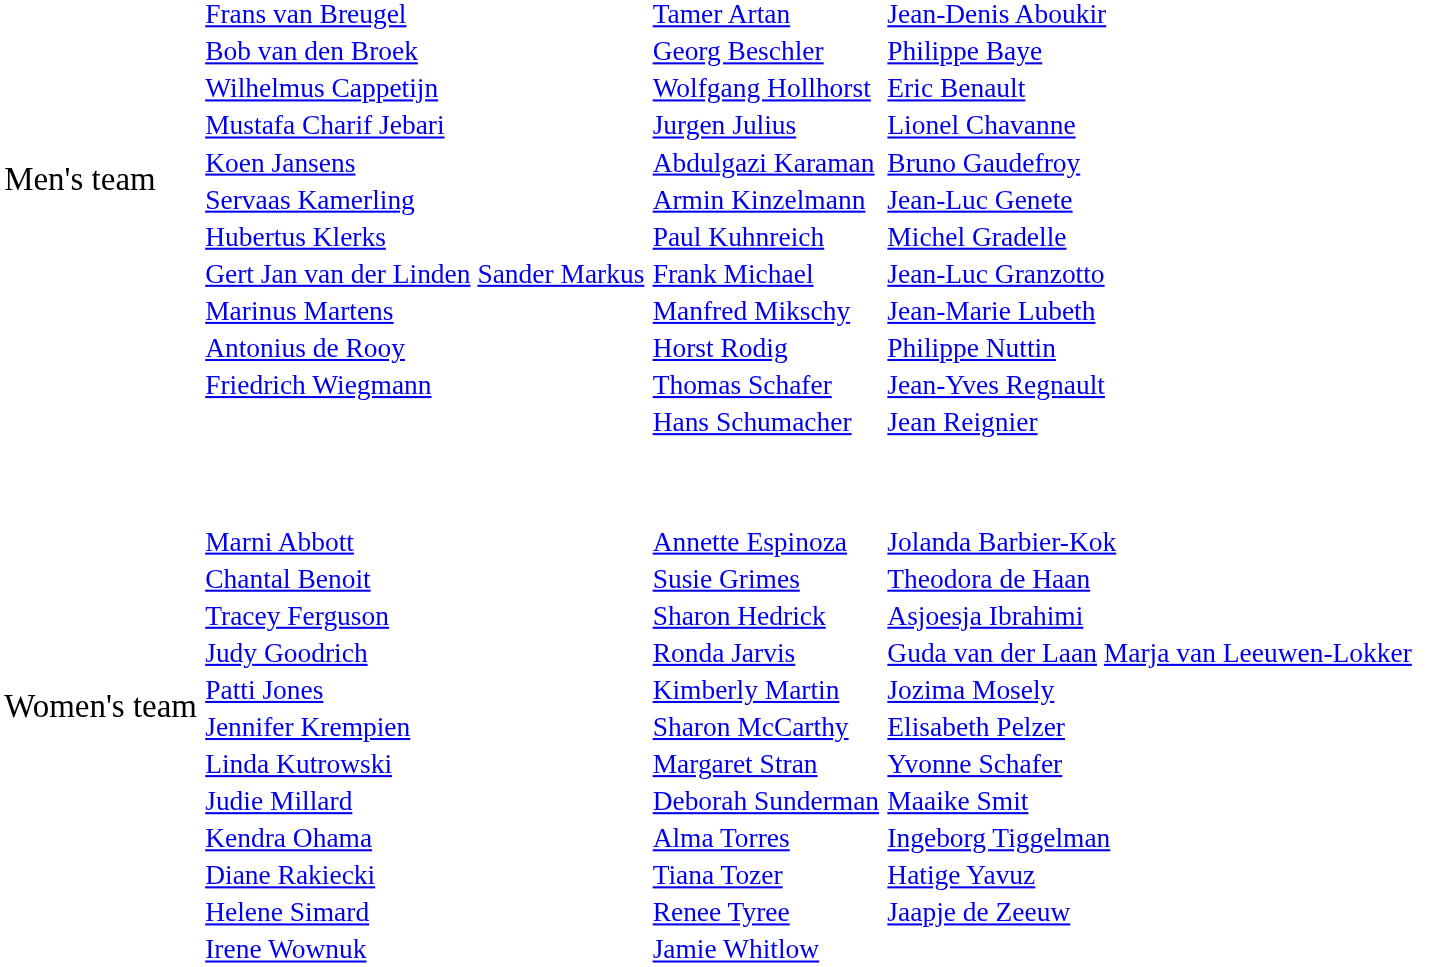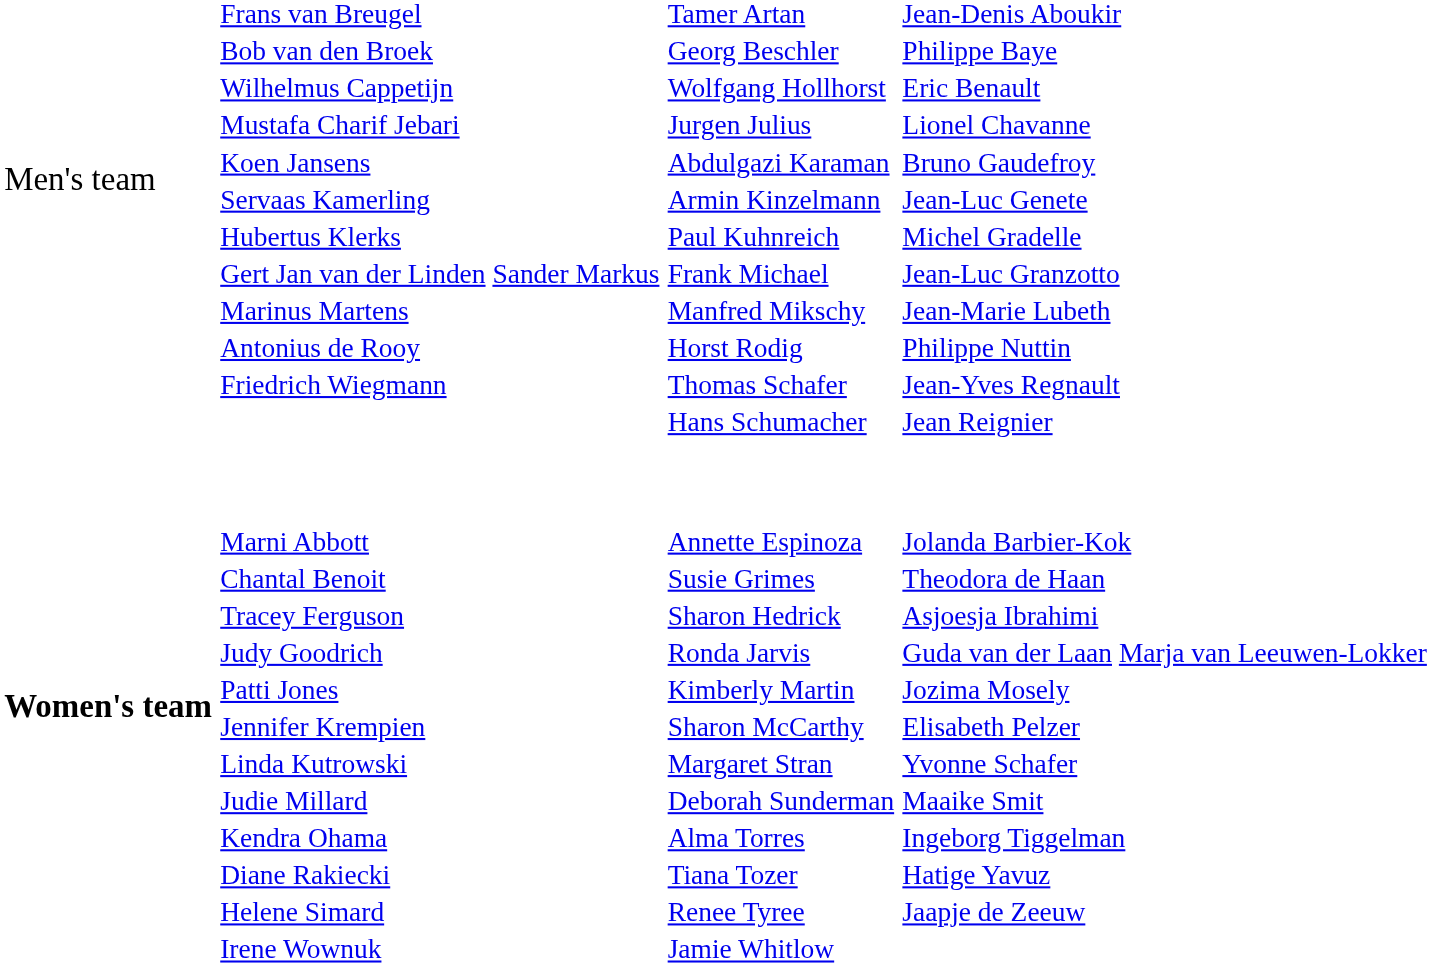(101, 706) normal -> (108, 706) bold
